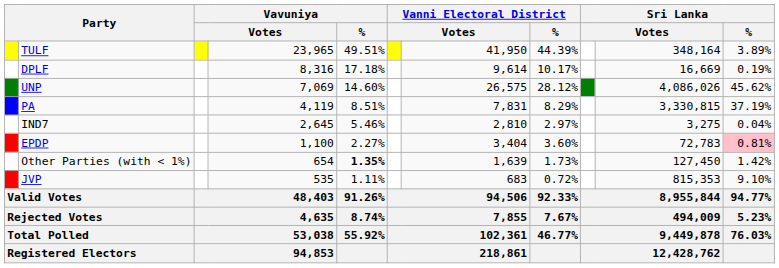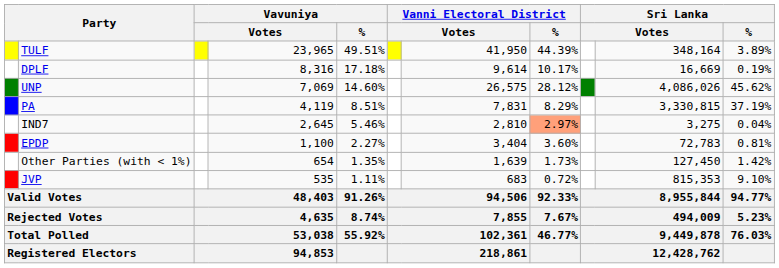(561, 124) no background -> (561, 124) lightsalmon background
(754, 143) pink background -> (754, 143) no background
(368, 161) bold -> (368, 161) normal
